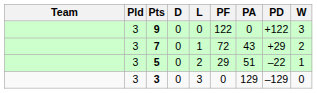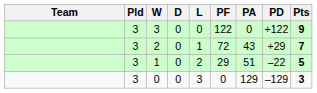columns swapped: (301, 12) <-> (157, 12)
